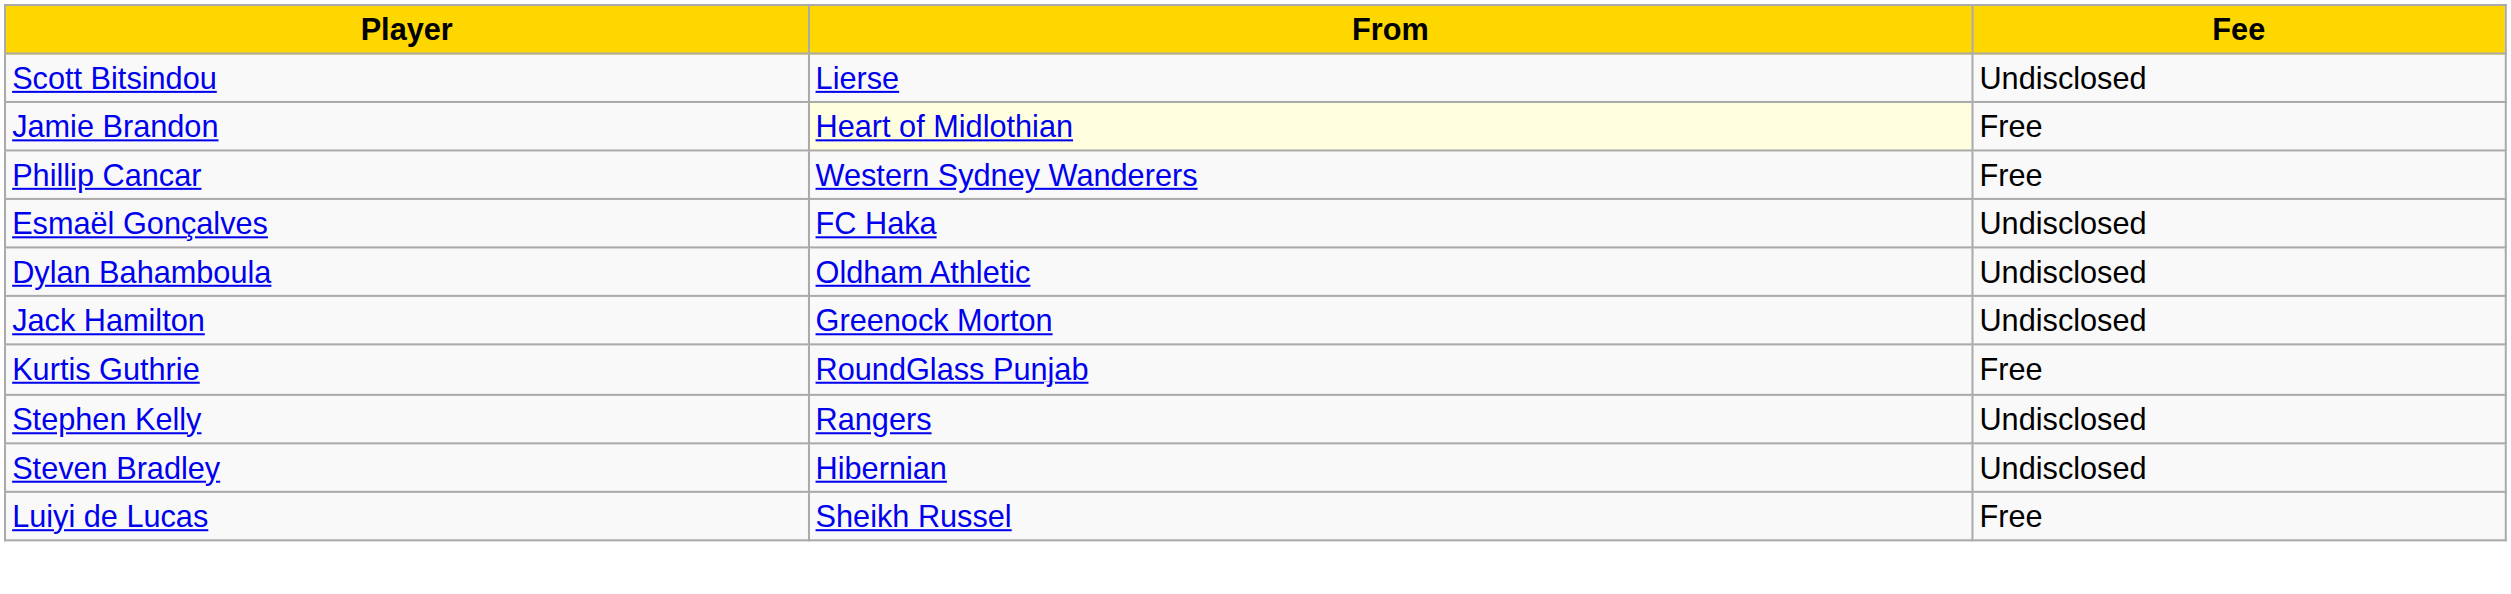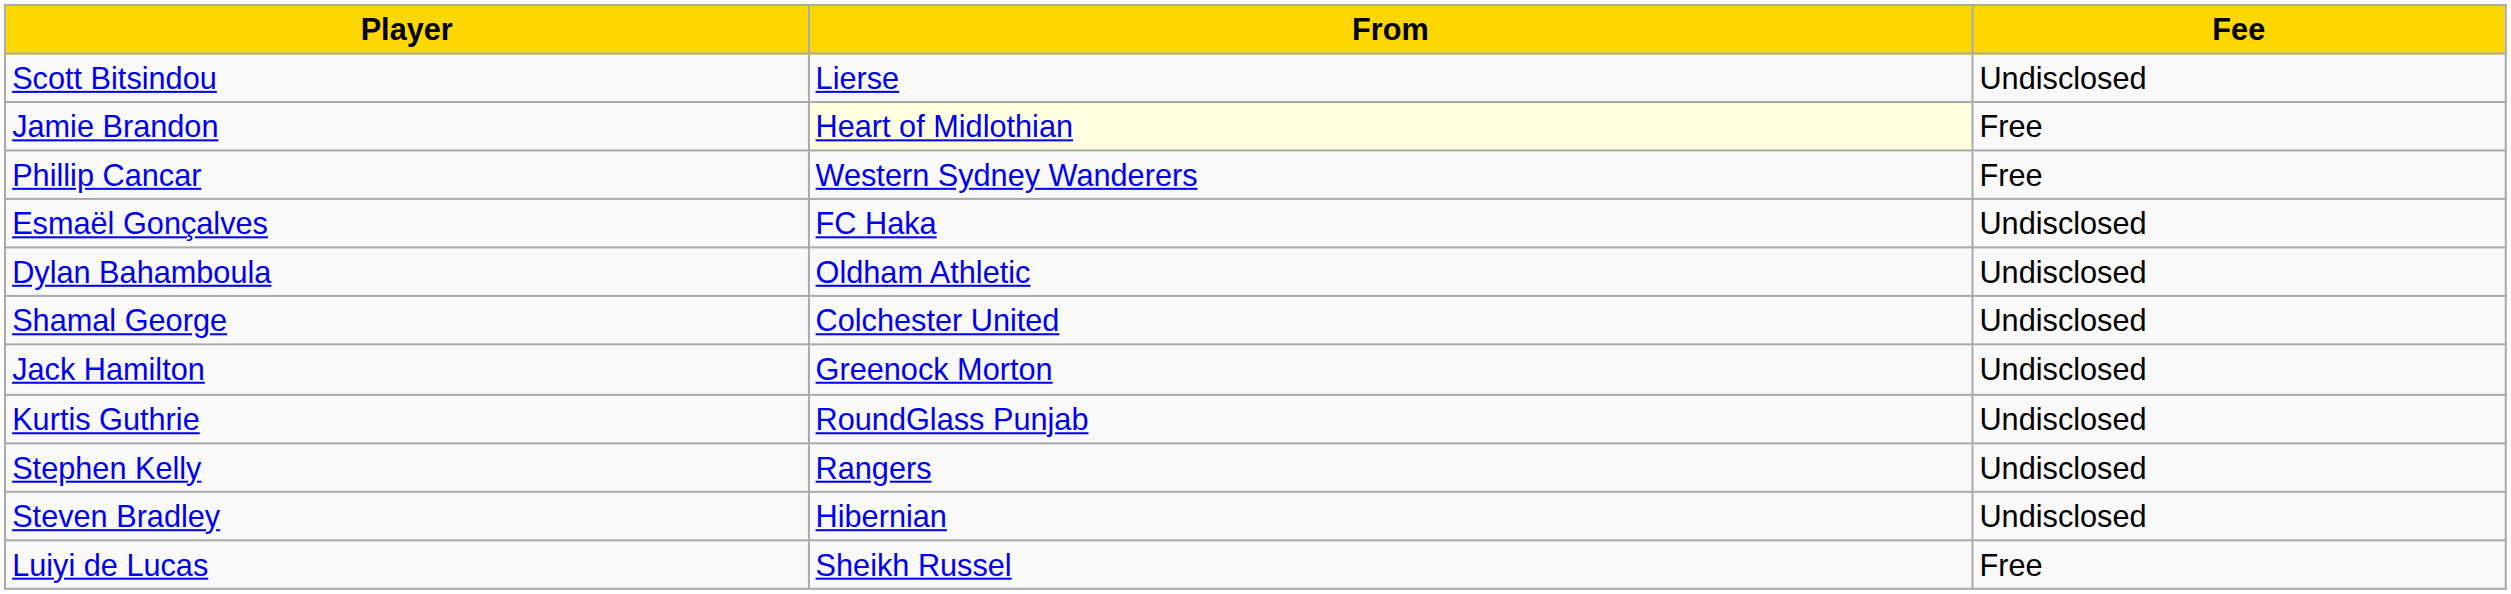+ row: (120, 321)
(2011, 370) Free -> (2063, 418) Undisclosed
